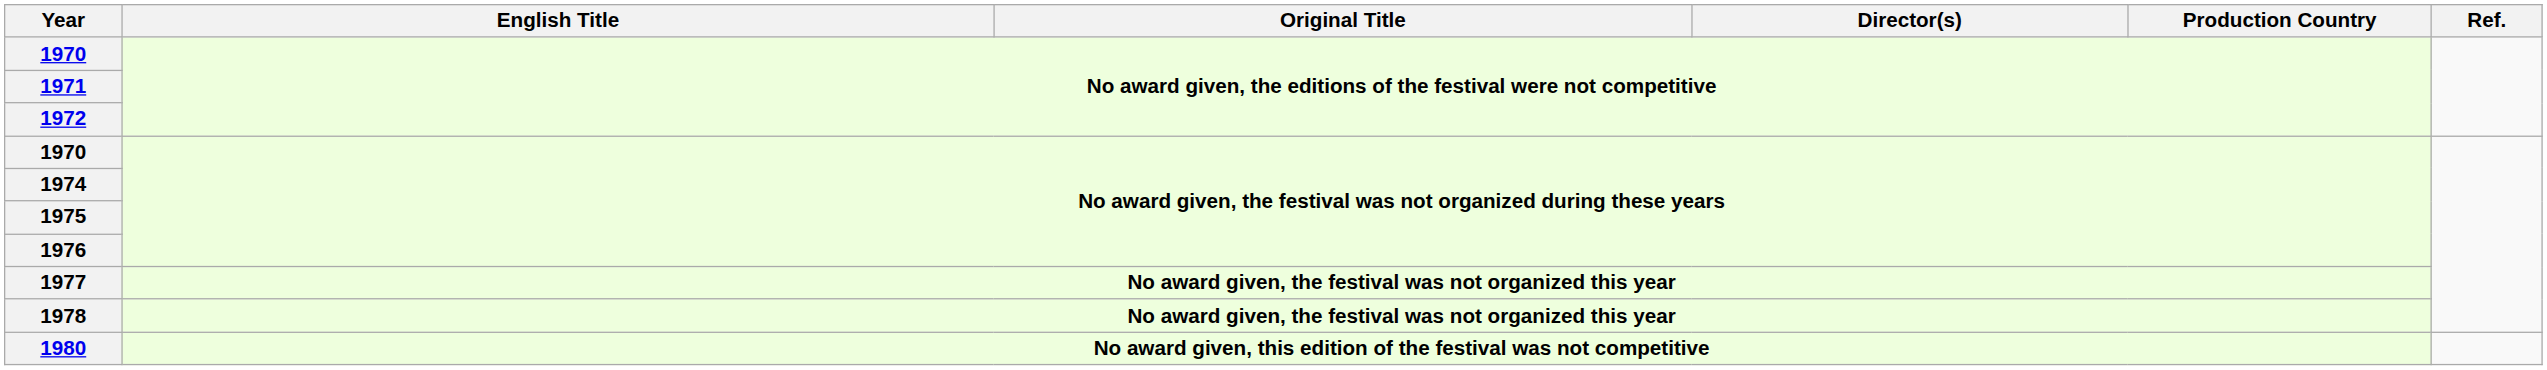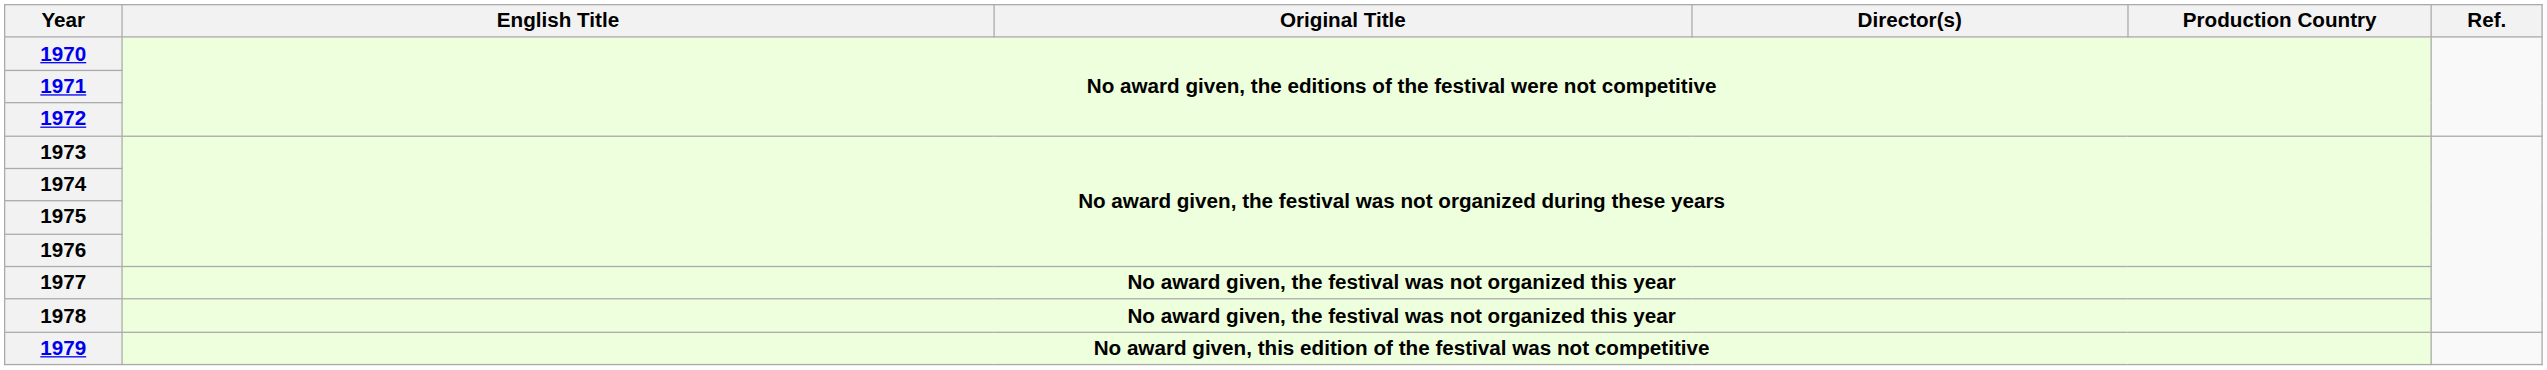(63, 151) 1970 -> (63, 151) 1973
(63, 348) 1980 -> (63, 348) 1979
